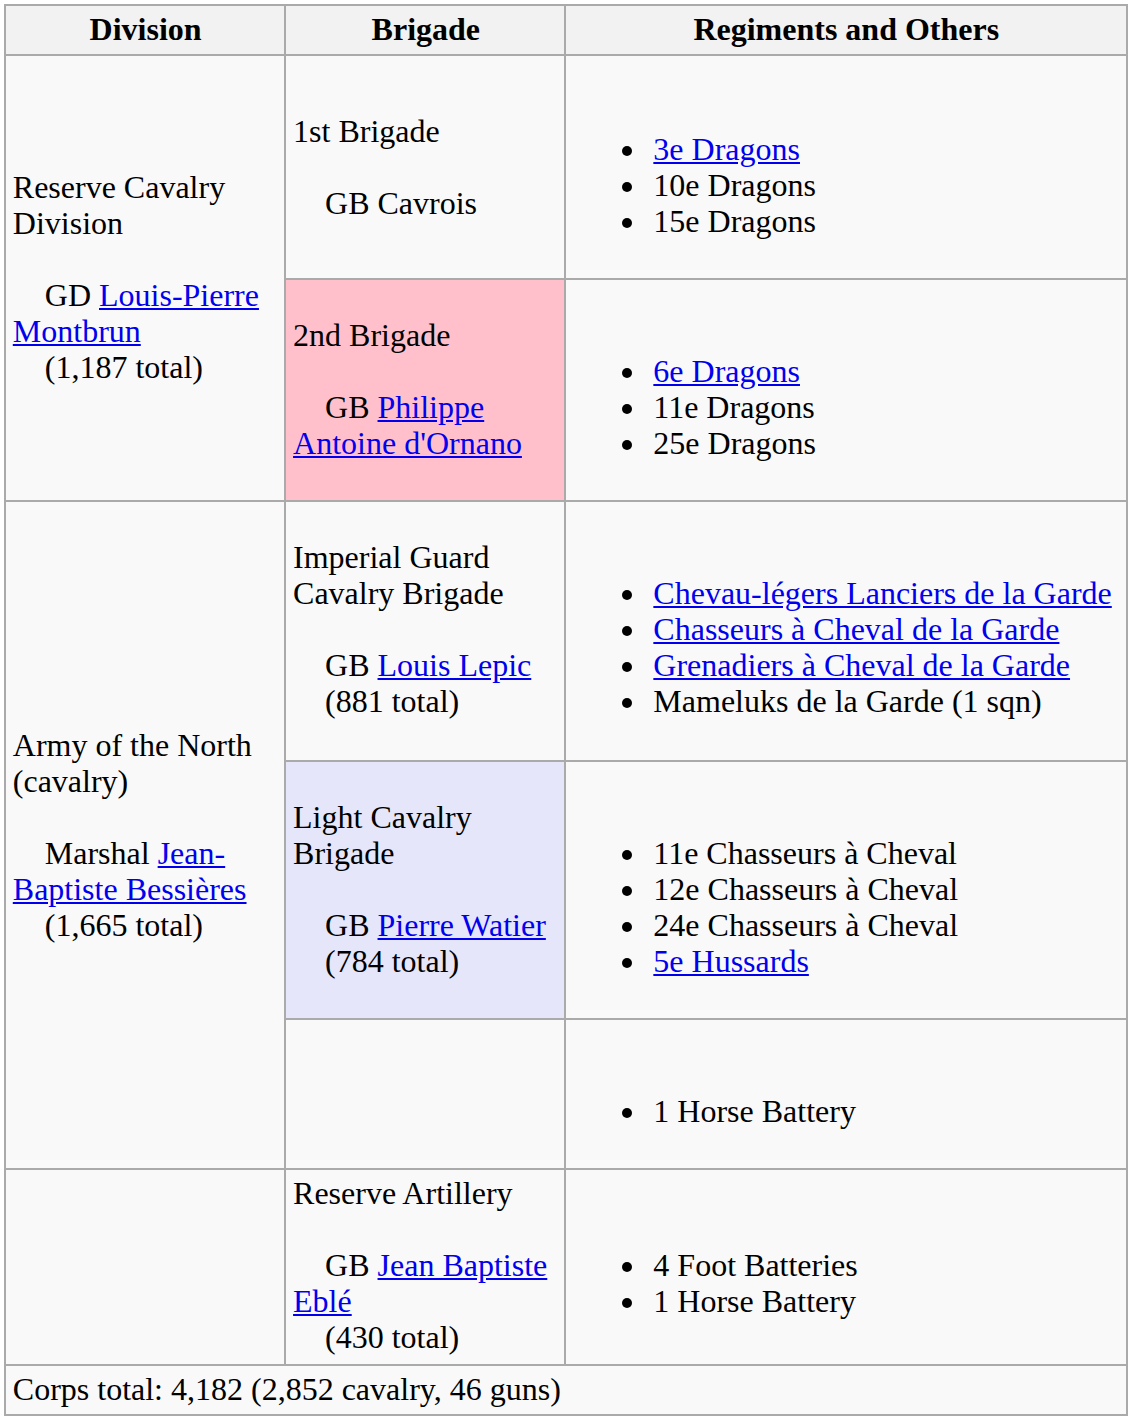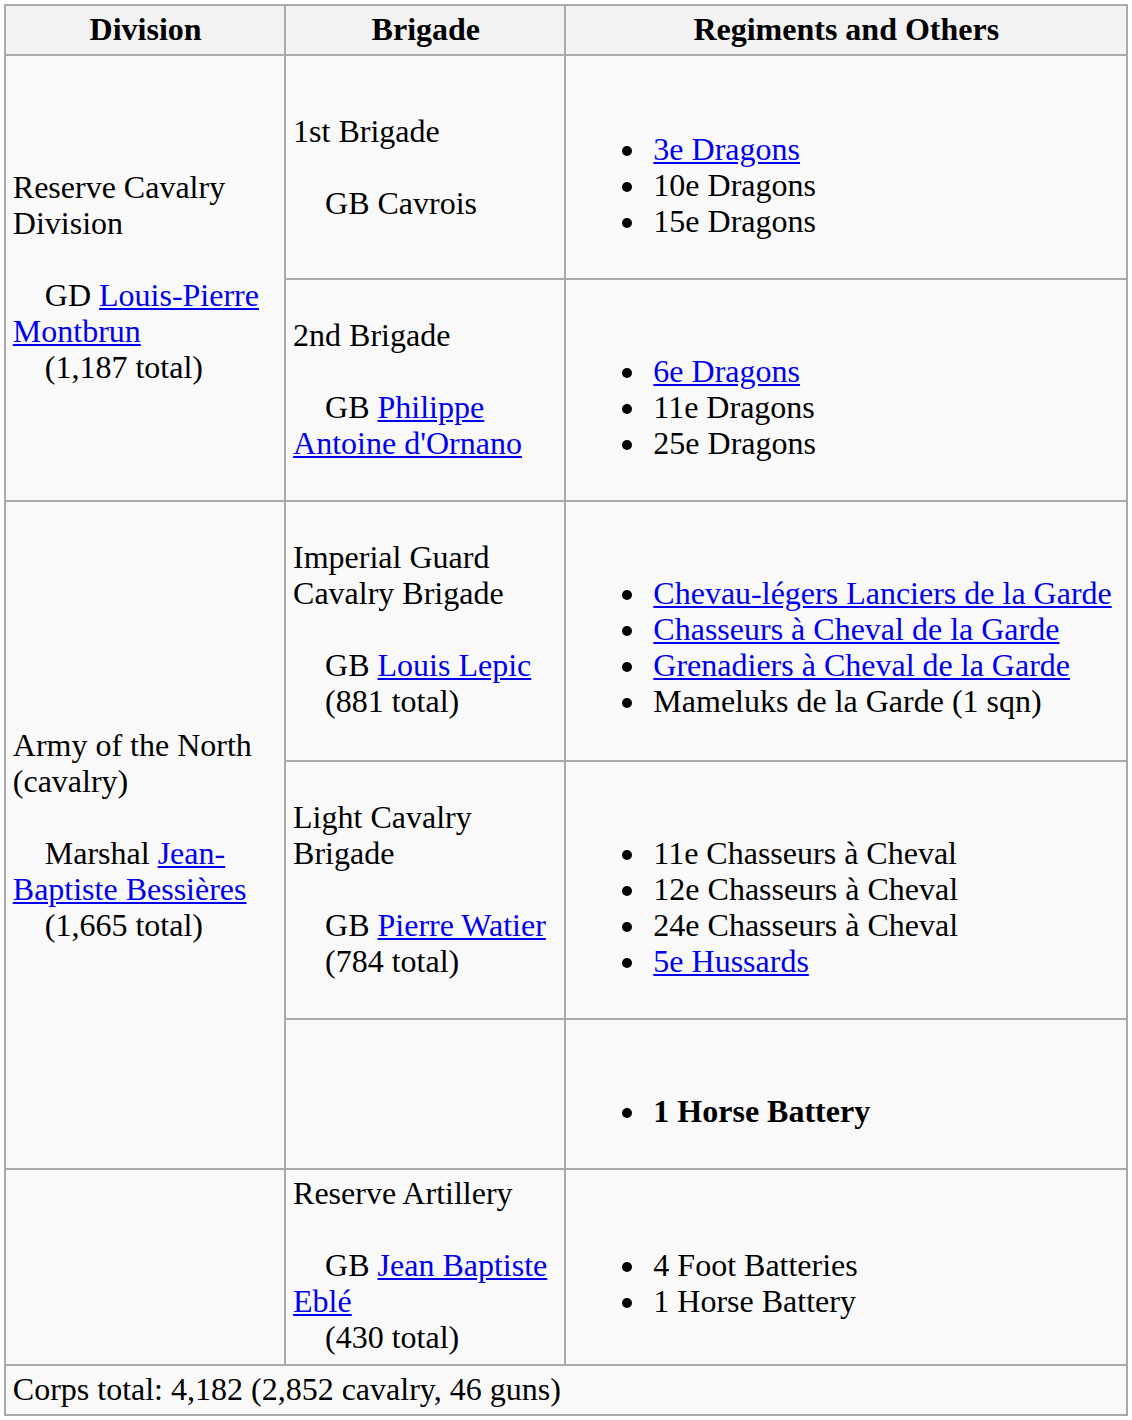(407, 389) pink background -> (407, 389) no background
(419, 888) lavender background -> (419, 888) no background
(846, 1112) normal -> (846, 1112) bold
